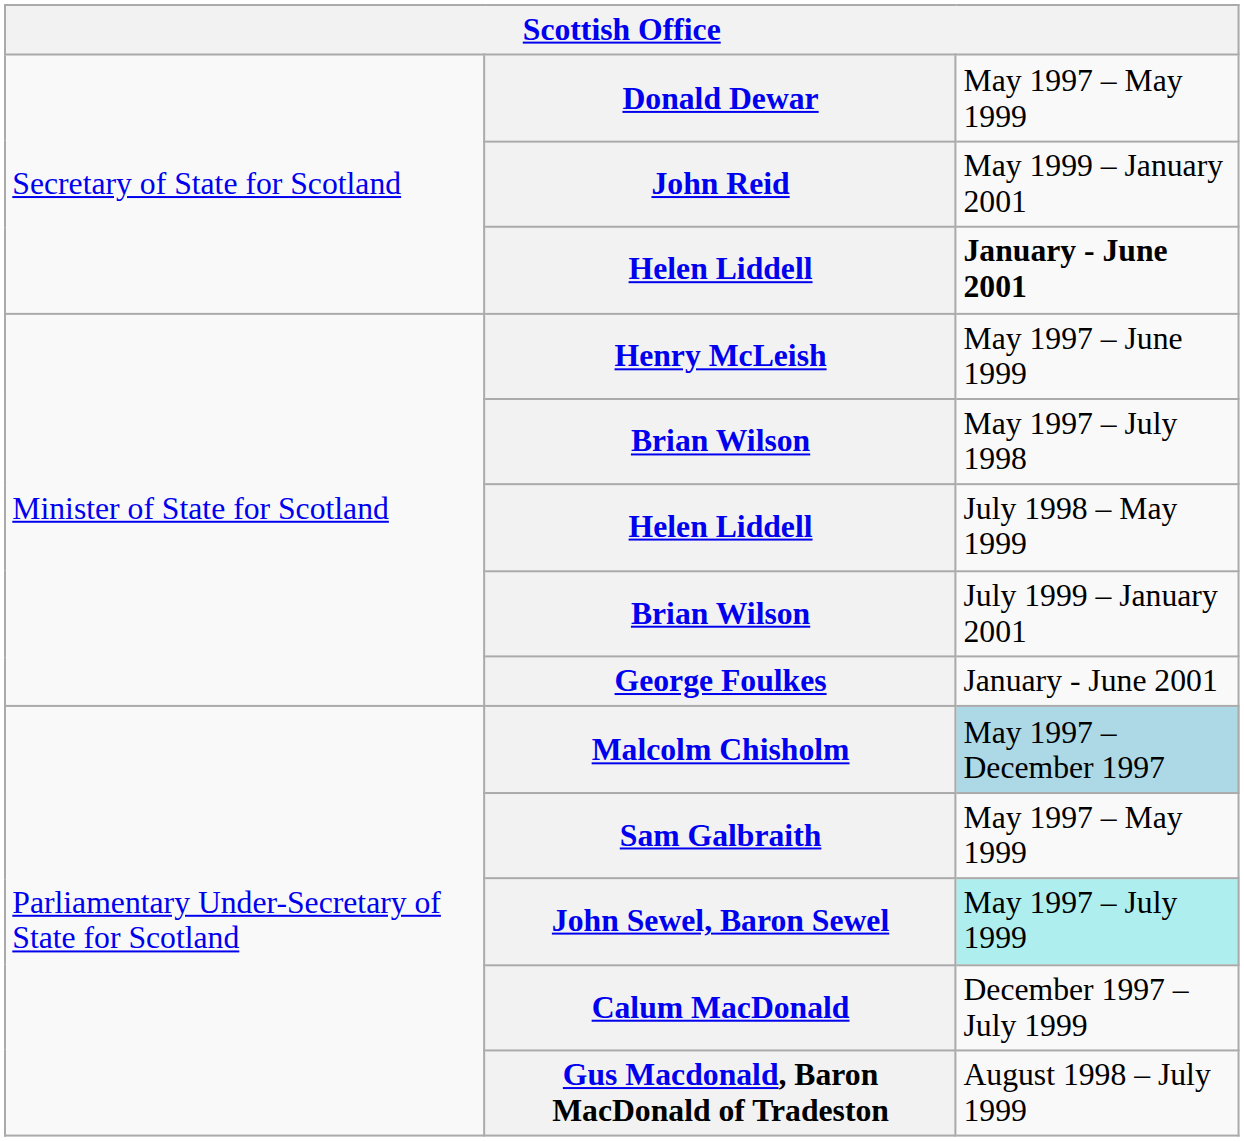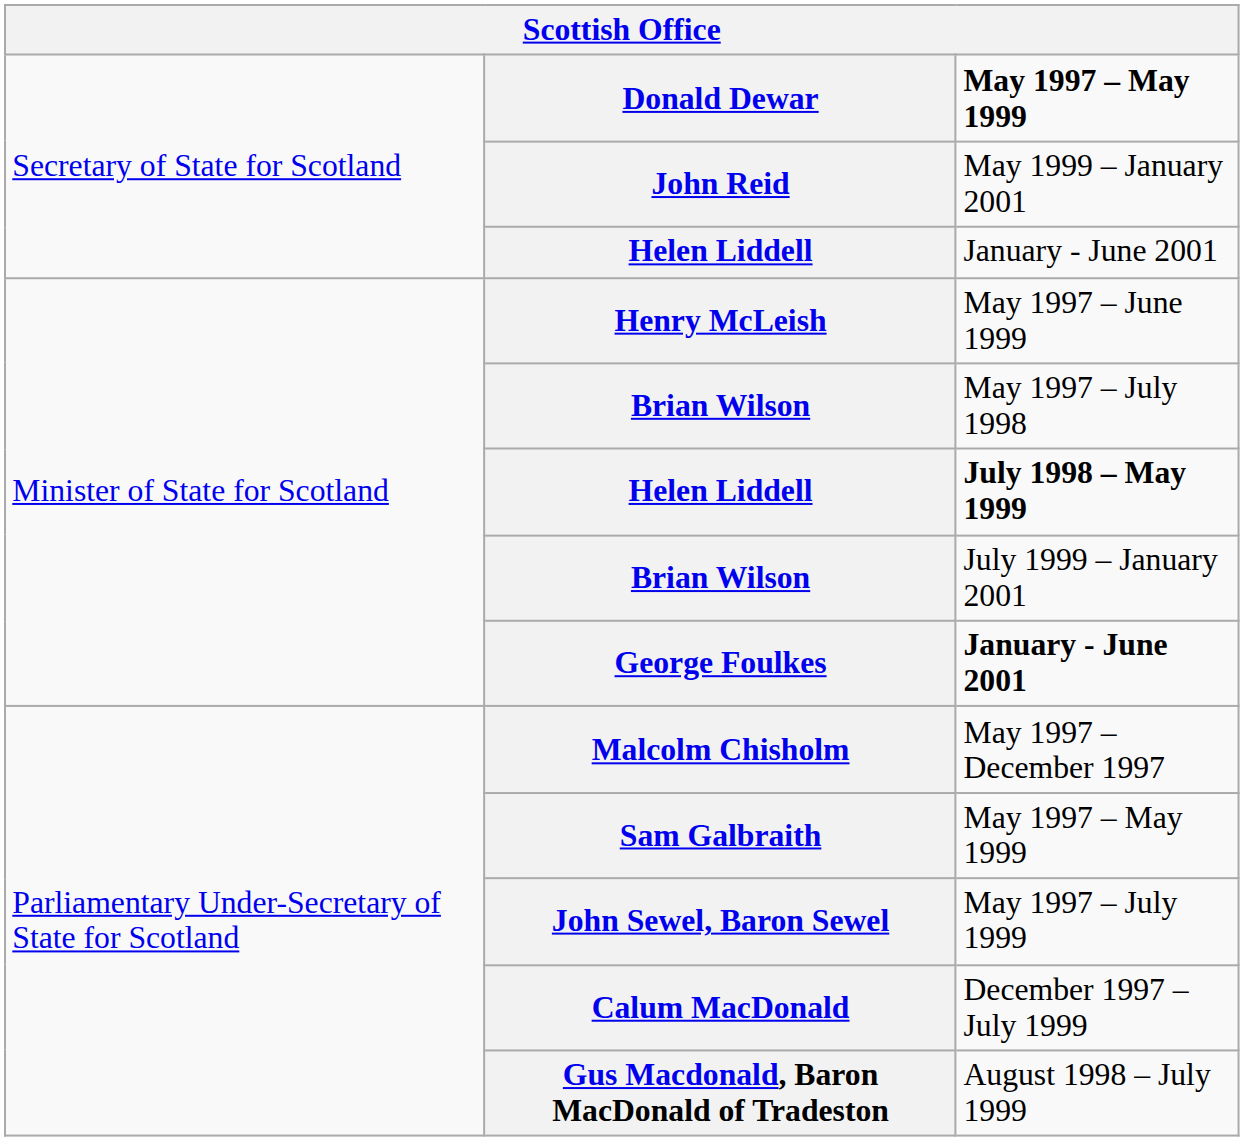(1073, 97) normal -> (1077, 97) bold
(1066, 269) bold -> (1091, 251) normal
(1070, 527) normal -> (1075, 491) bold
(1091, 681) normal -> (1066, 663) bold
(1064, 749) lightblue background -> (1064, 749) no background
(1070, 920) paleturquoise background -> (1070, 920) no background
